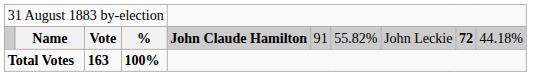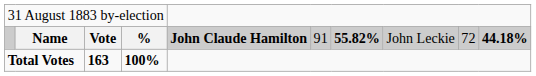(356, 37) normal -> (357, 37) bold
(466, 37) bold -> (468, 37) normal
(501, 37) normal -> (505, 37) bold
